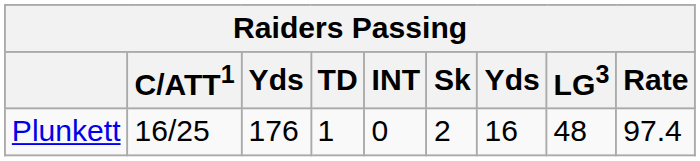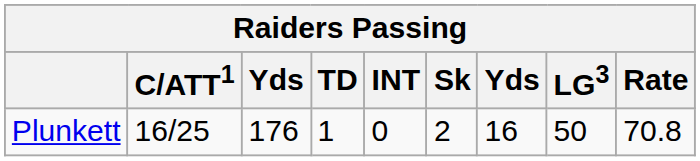(570, 131) 48 -> (570, 131) 50
(652, 131) 97.4 -> (652, 131) 70.8
